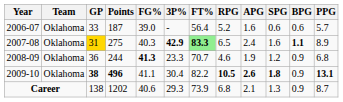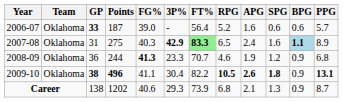(94, 27) normal -> (94, 27) bold
(94, 43) gold background -> (94, 43) no background
(298, 43) no background -> (298, 43) lightblue background
